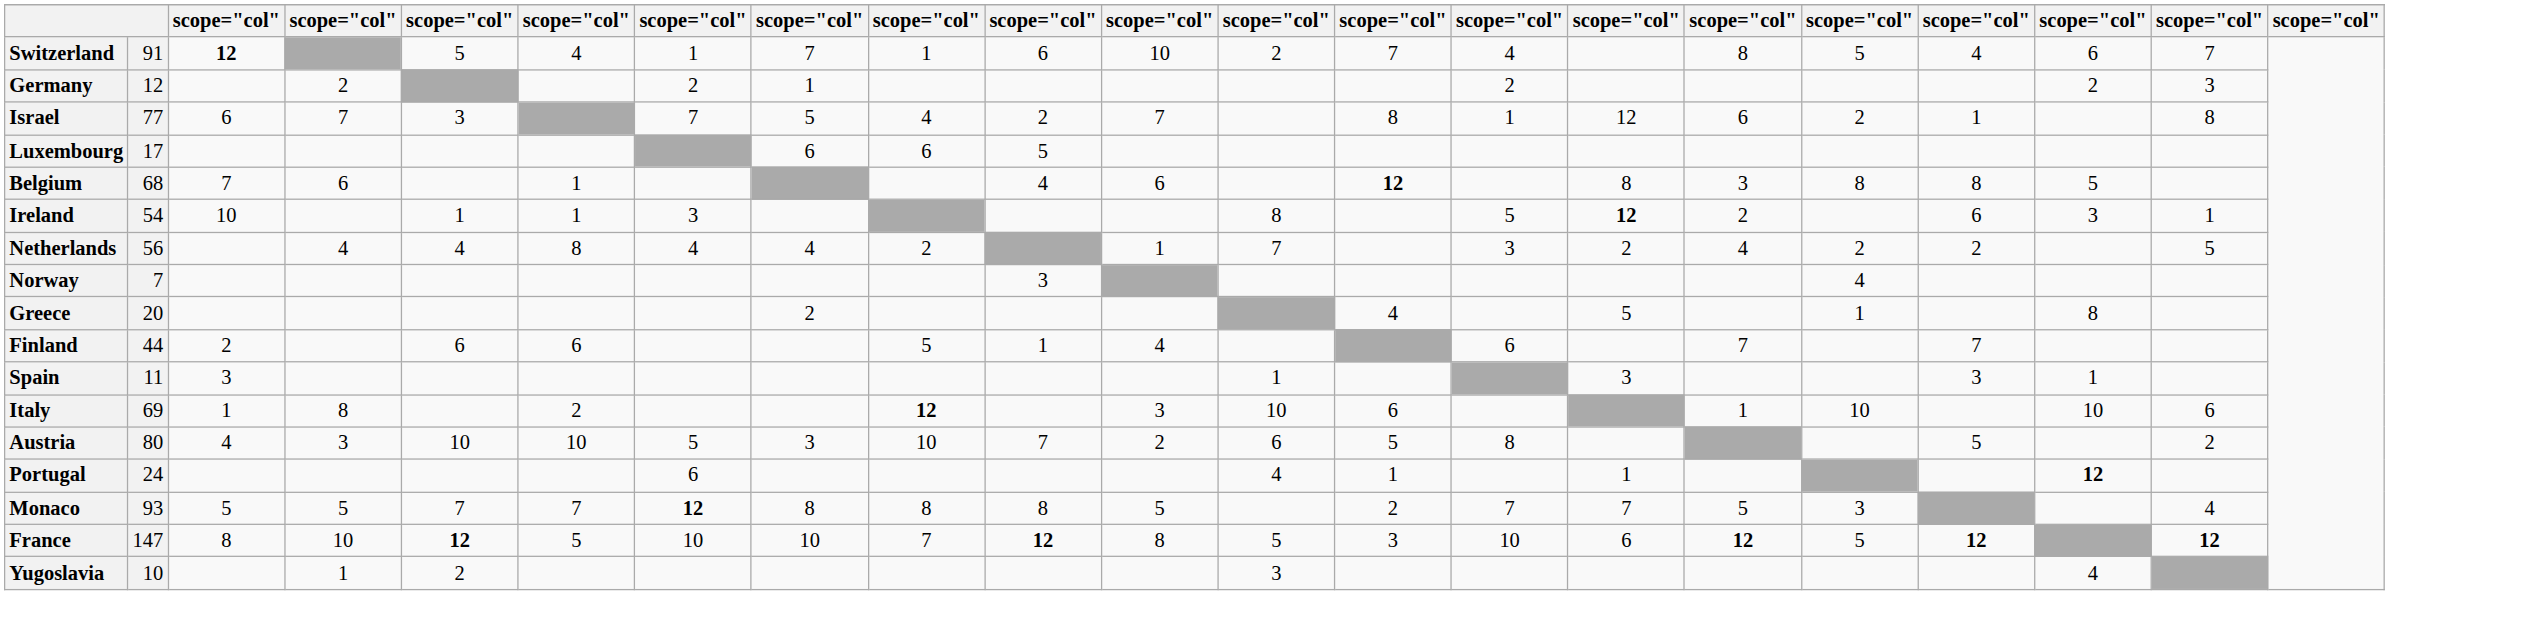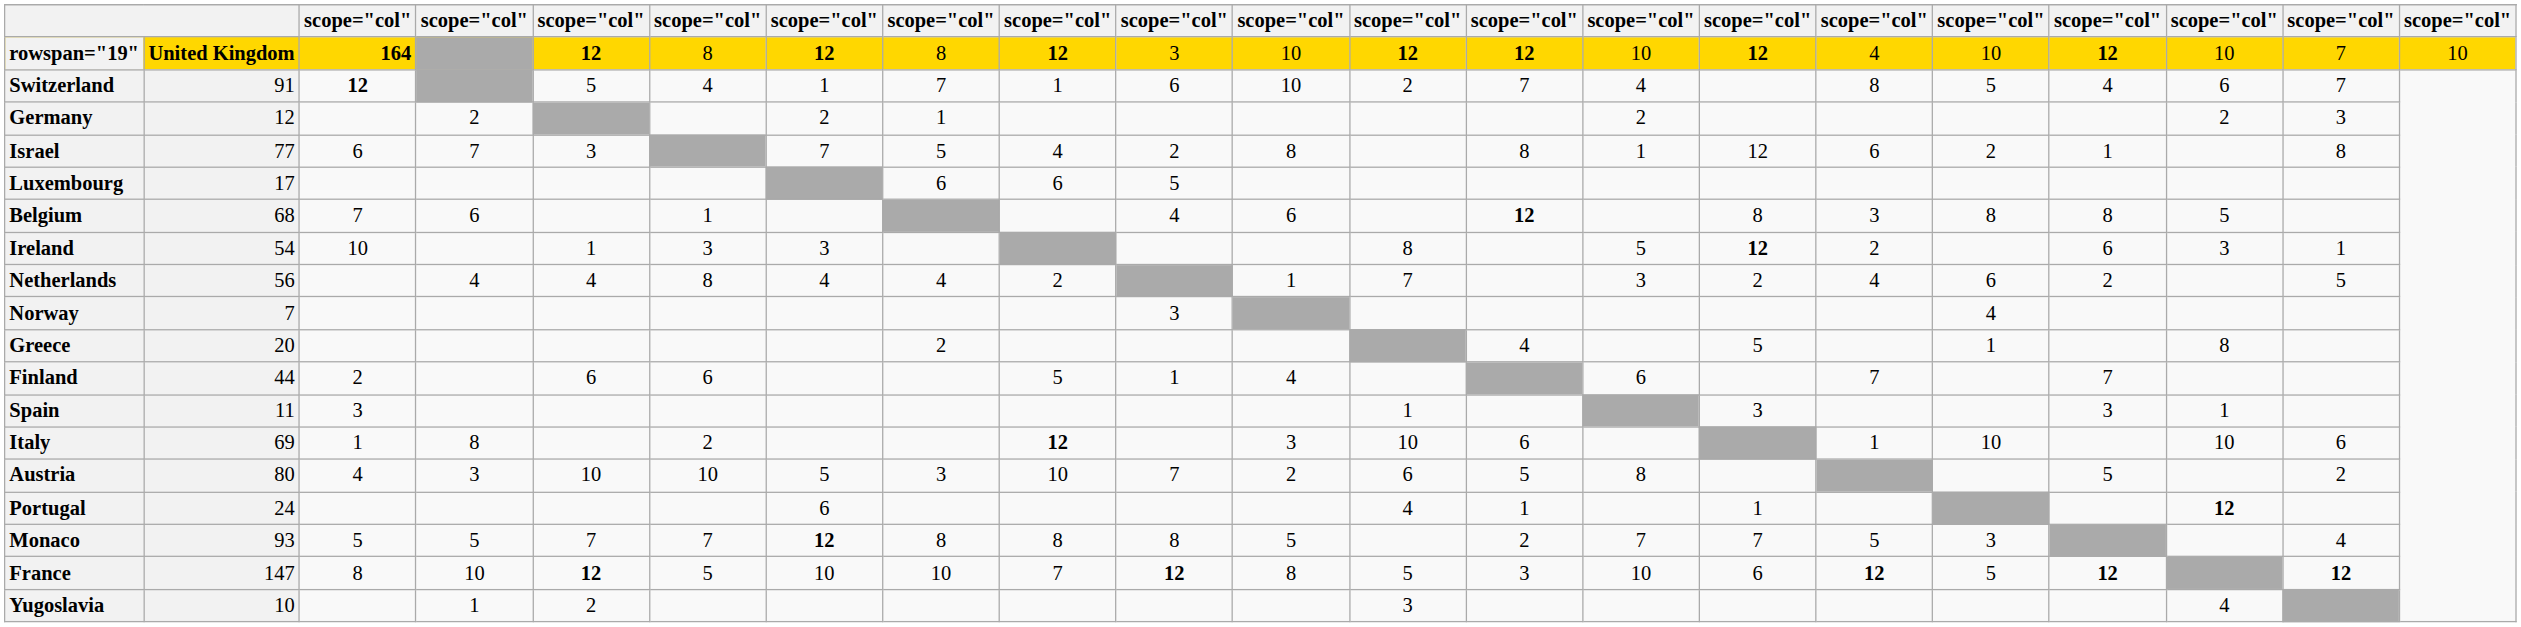+ row: (74, 53)
(1160, 118) 7 -> (1291, 150) 8
(576, 215) 1 -> (708, 248) 3
(1860, 248) 2 -> (1991, 280) 6
